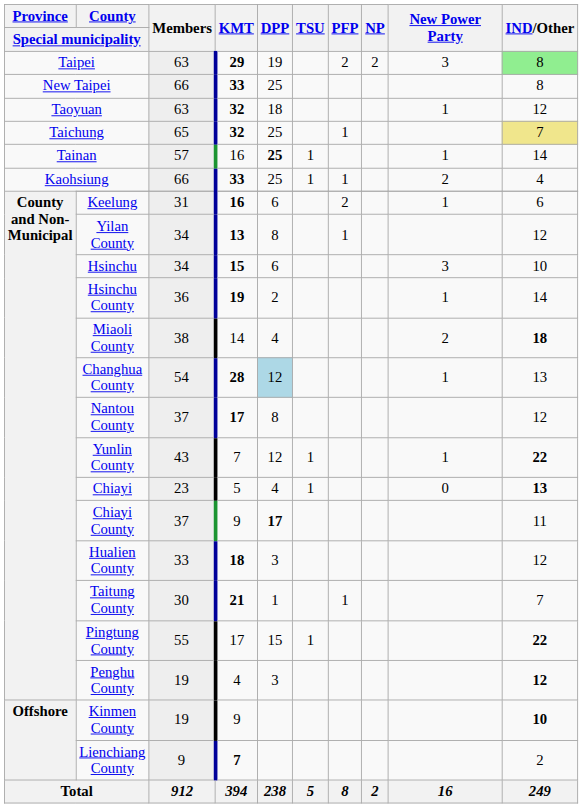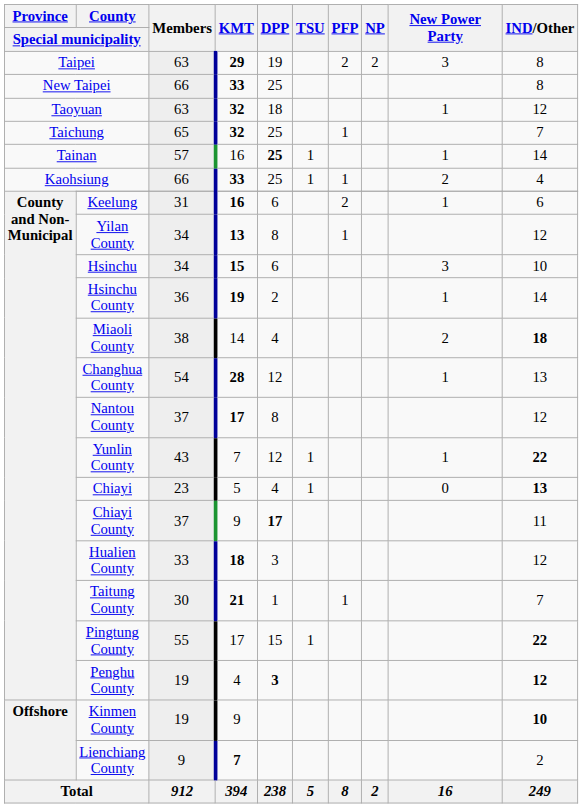(540, 62) lightgreen background -> (540, 62) no background
(540, 132) khaki background -> (540, 132) no background
(275, 377) lightblue background -> (275, 377) no background
(275, 680) normal -> (275, 680) bold
